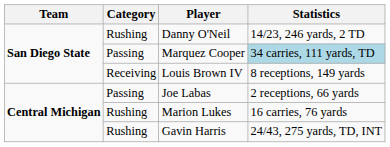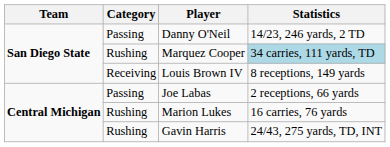(127, 34) Rushing -> (125, 34) Passing
(125, 53) Passing -> (127, 53) Rushing
